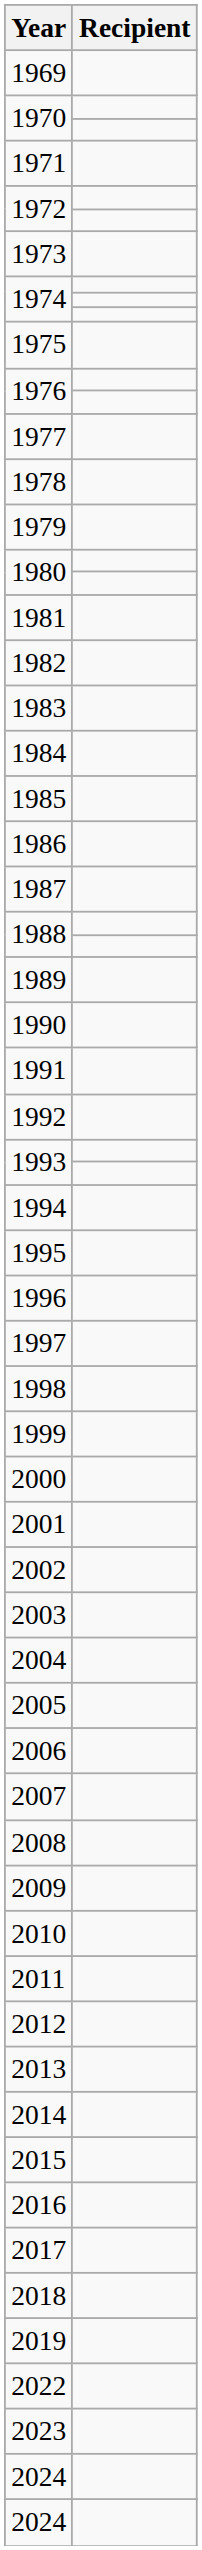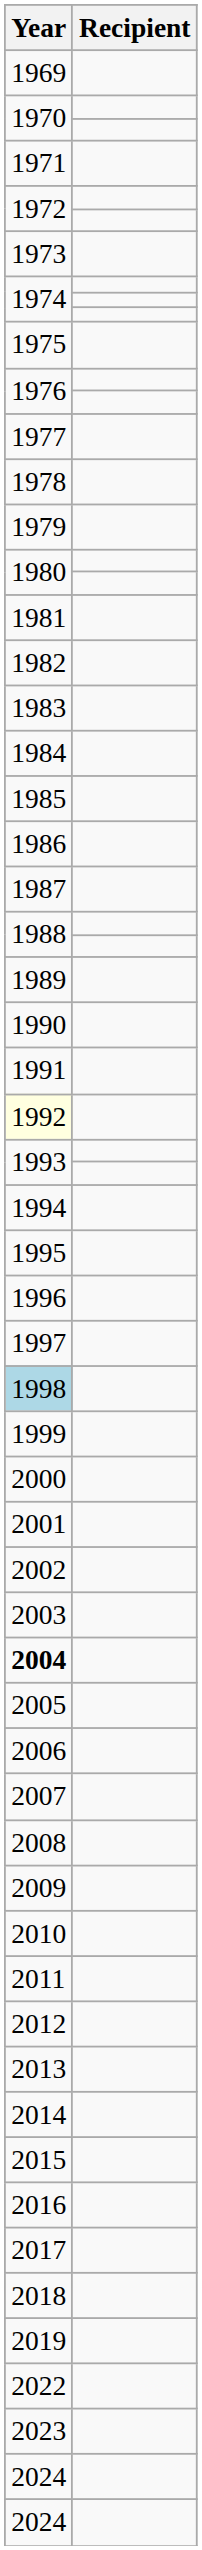(39, 1116) no background -> (39, 1116) lightyellow background
(39, 1388) no background -> (39, 1388) lightblue background
(39, 1660) normal -> (39, 1660) bold
